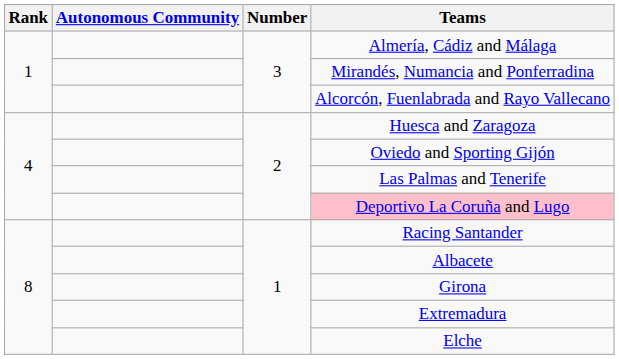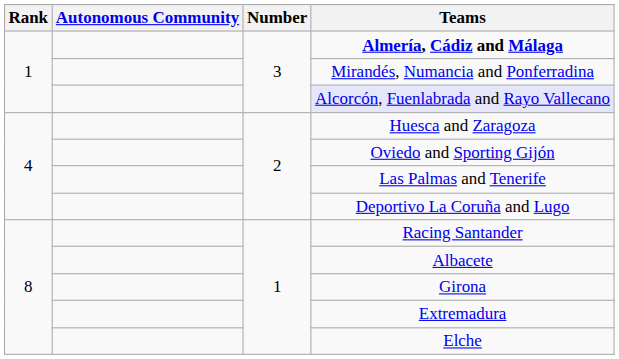(463, 44) normal -> (463, 44) bold
(463, 98) no background -> (463, 98) lavender background
(463, 206) pink background -> (463, 206) no background
